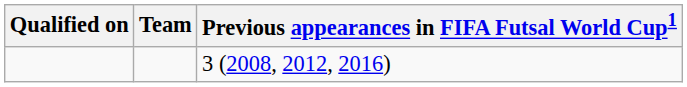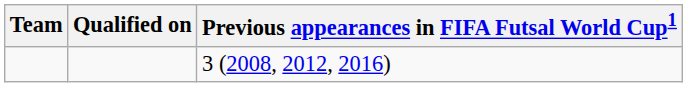columns swapped: (165, 25) <-> (69, 25)
